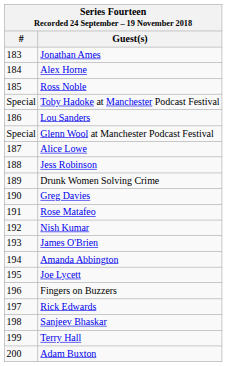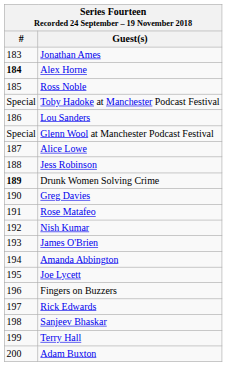(14, 70) normal -> (14, 70) bold
(14, 180) normal -> (14, 180) bold
